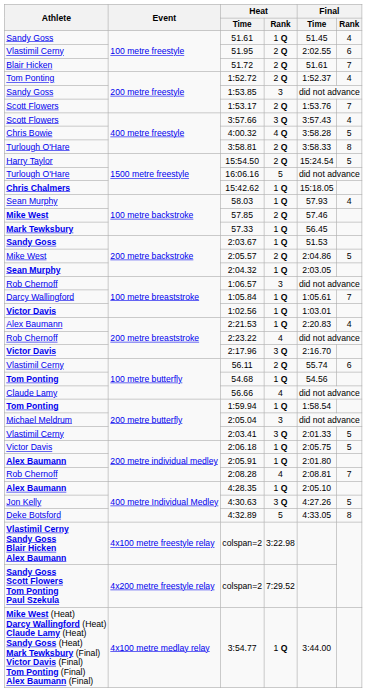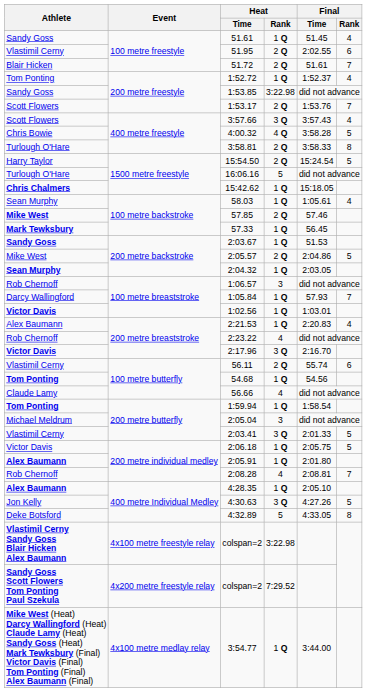(280, 79) 2 Q -> (280, 79) 1 Q
(280, 93) 3 -> (280, 93) 3:22.98
(317, 202) 57.93 -> (317, 202) 1:05.61
(317, 297) 1:05.61 -> (317, 297) 57.93
